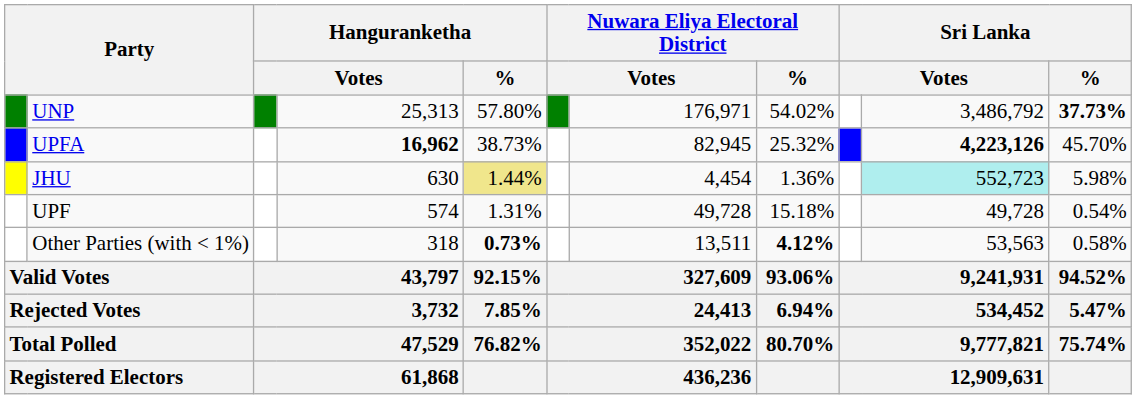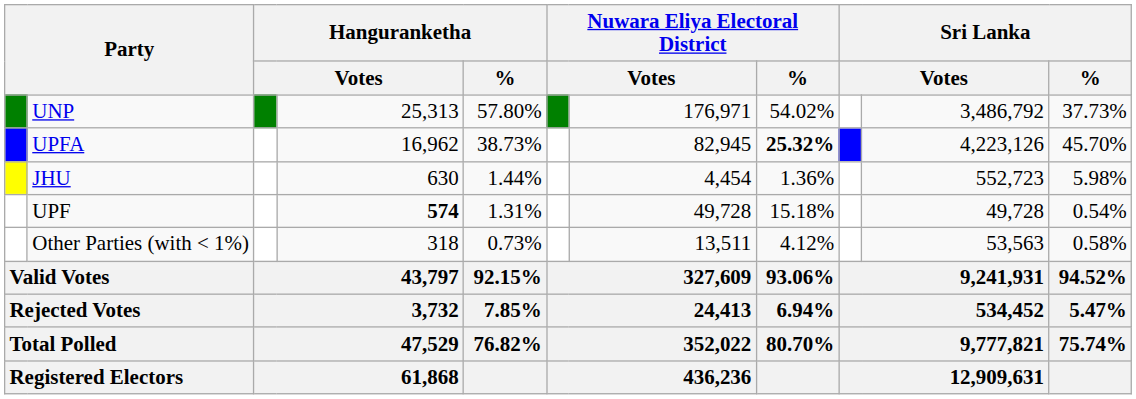(1093, 111) bold -> (1095, 111) normal
(430, 144) bold -> (430, 144) normal
(802, 144) normal -> (800, 144) bold
(1002, 144) bold -> (1002, 144) normal
(515, 177) khaki background -> (515, 177) no background
(1010, 177) paleturquoise background -> (1010, 177) no background
(443, 210) normal -> (443, 210) bold
(513, 244) bold -> (515, 244) normal
(805, 244) bold -> (807, 244) normal
